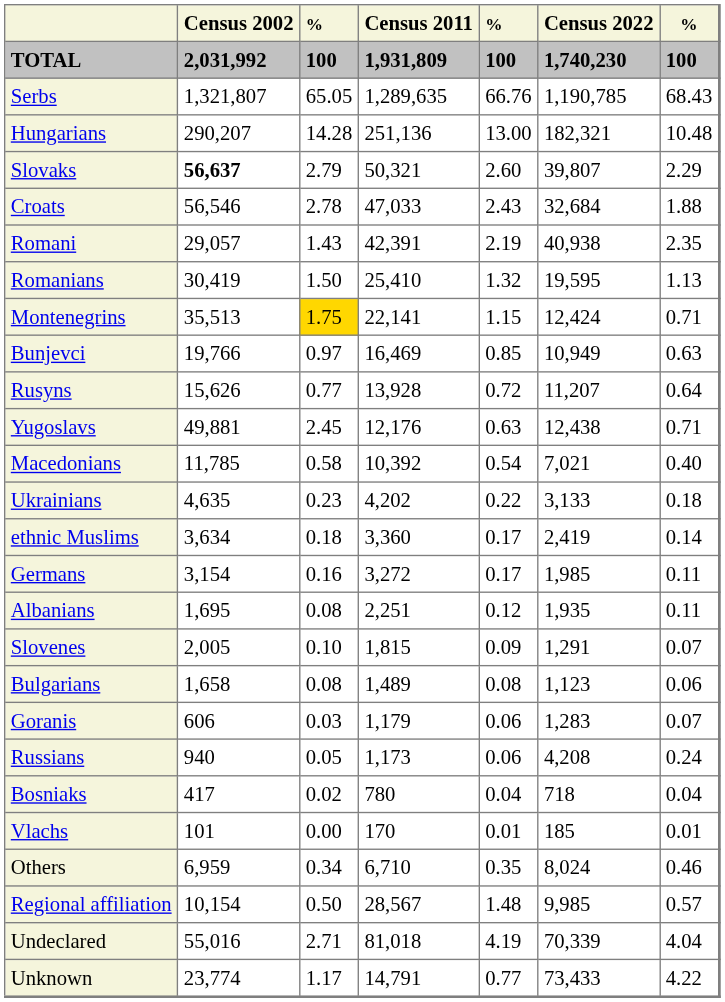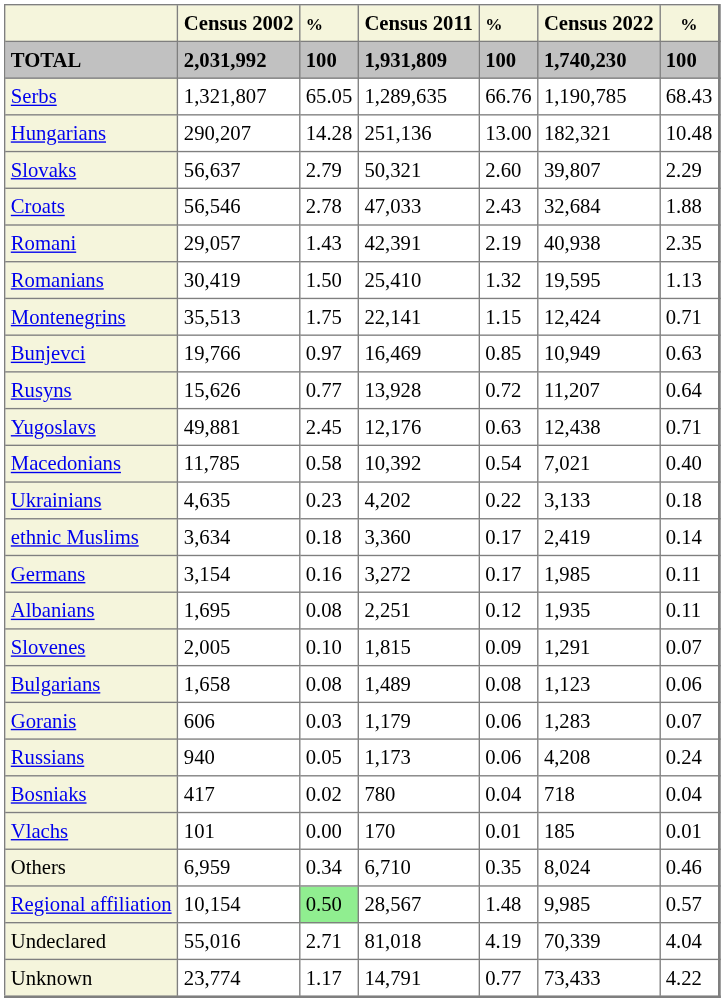(212, 169) bold -> (212, 169) normal
(324, 316) gold background -> (324, 316) no background
(324, 904) no background -> (324, 904) lightgreen background
